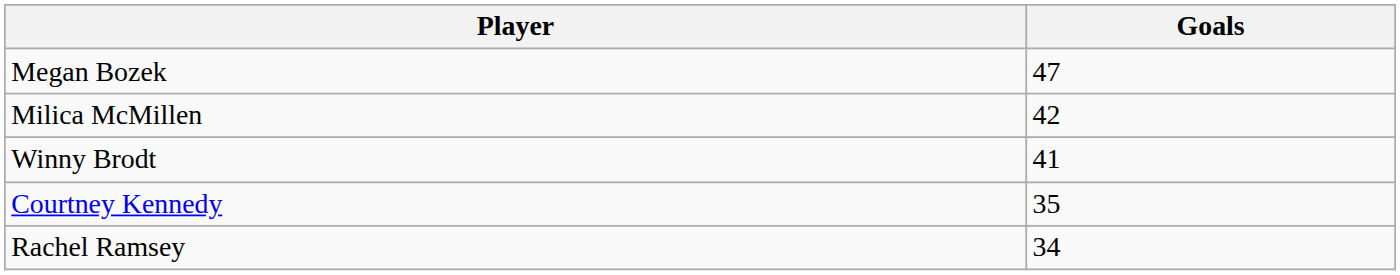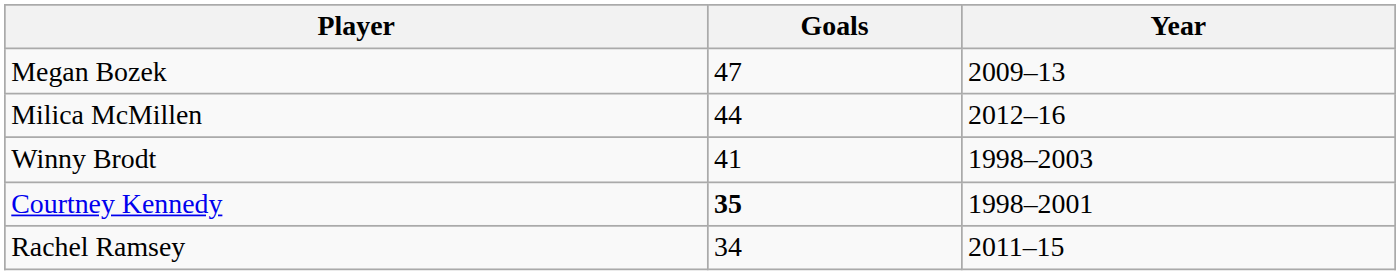+ column: (1178, 26)
(1046, 114) 42 -> (728, 114) 44
(1046, 203) normal -> (728, 203) bold
